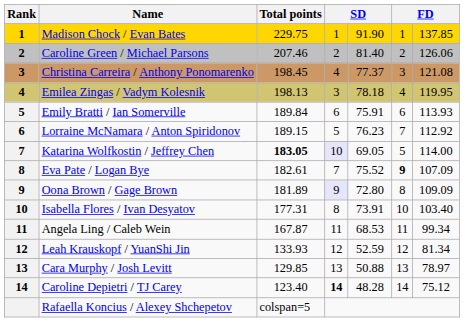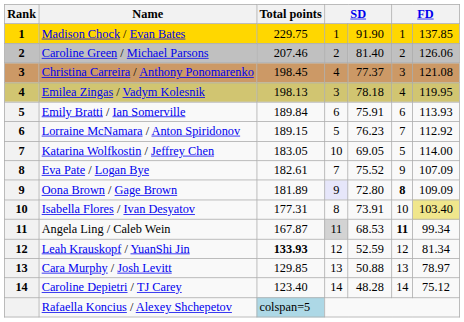(291, 151) bold -> (291, 151) normal
(336, 151) lavender background -> (336, 151) no background
(402, 170) bold -> (402, 170) normal
(402, 190) normal -> (402, 190) bold
(436, 209) no background -> (436, 209) khaki background
(336, 229) no background -> (336, 229) lightgrey background
(402, 229) normal -> (402, 229) bold
(291, 248) normal -> (291, 248) bold
(336, 287) bold -> (336, 287) normal
(285, 307) no background -> (285, 307) lightblue background
